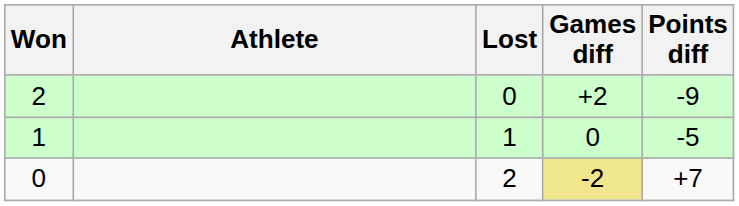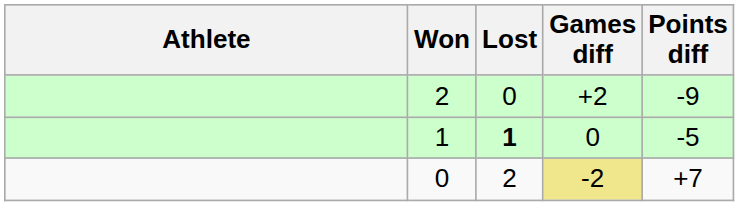columns swapped: (274, 39) <-> (39, 39)
(510, 137) normal -> (510, 137) bold
